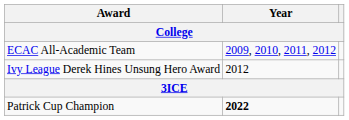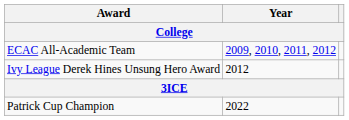(237, 106) bold -> (237, 106) normal
